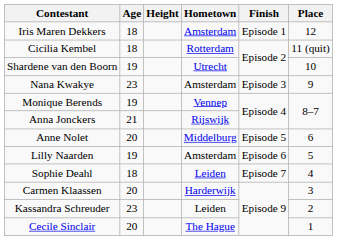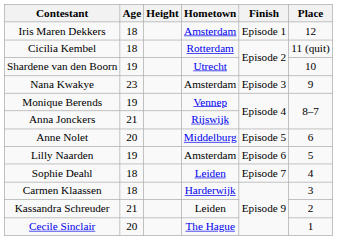(132, 191) 20 -> (132, 191) 18
(132, 208) 23 -> (132, 208) 21
